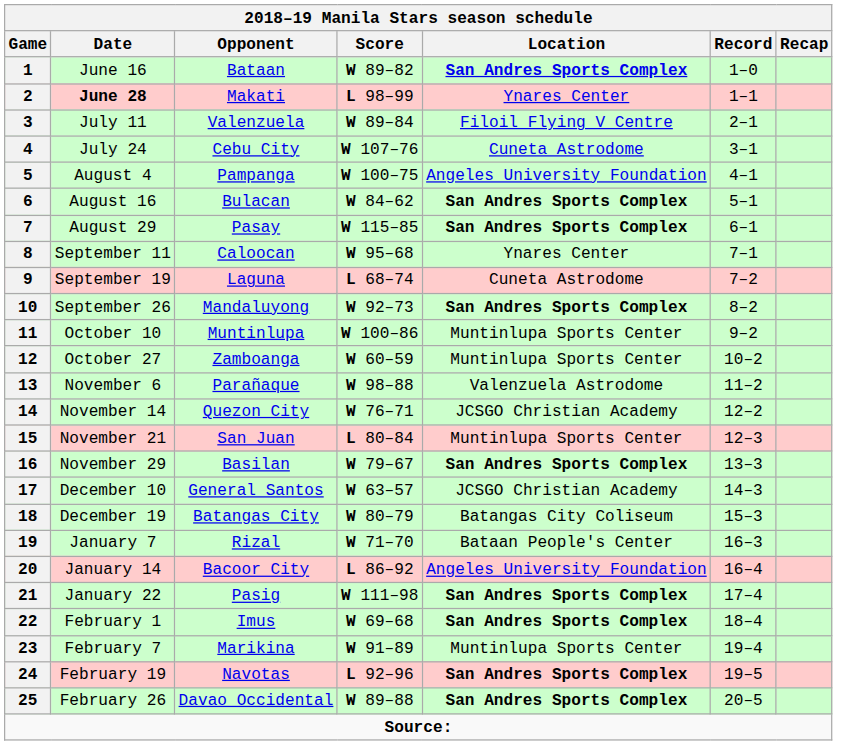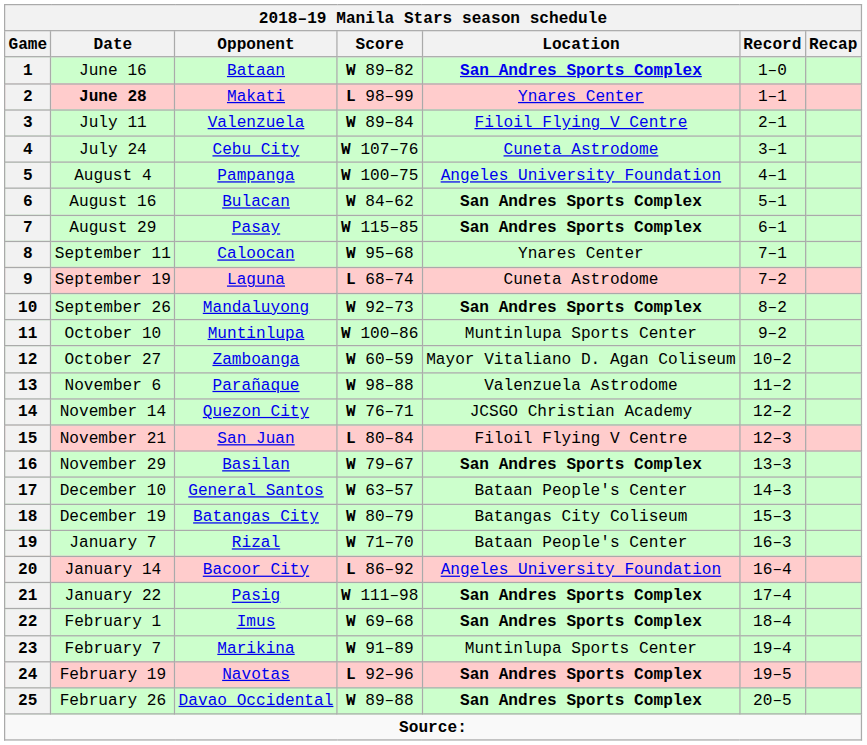(566, 359) Muntinlupa Sports Center -> (581, 359) Mayor Vitaliano D. Agan Coliseum
(566, 438) Muntinlupa Sports Center -> (581, 438) Filoil Flying V Centre
(566, 491) JCSGO Christian Academy -> (581, 491) Bataan People's Center
